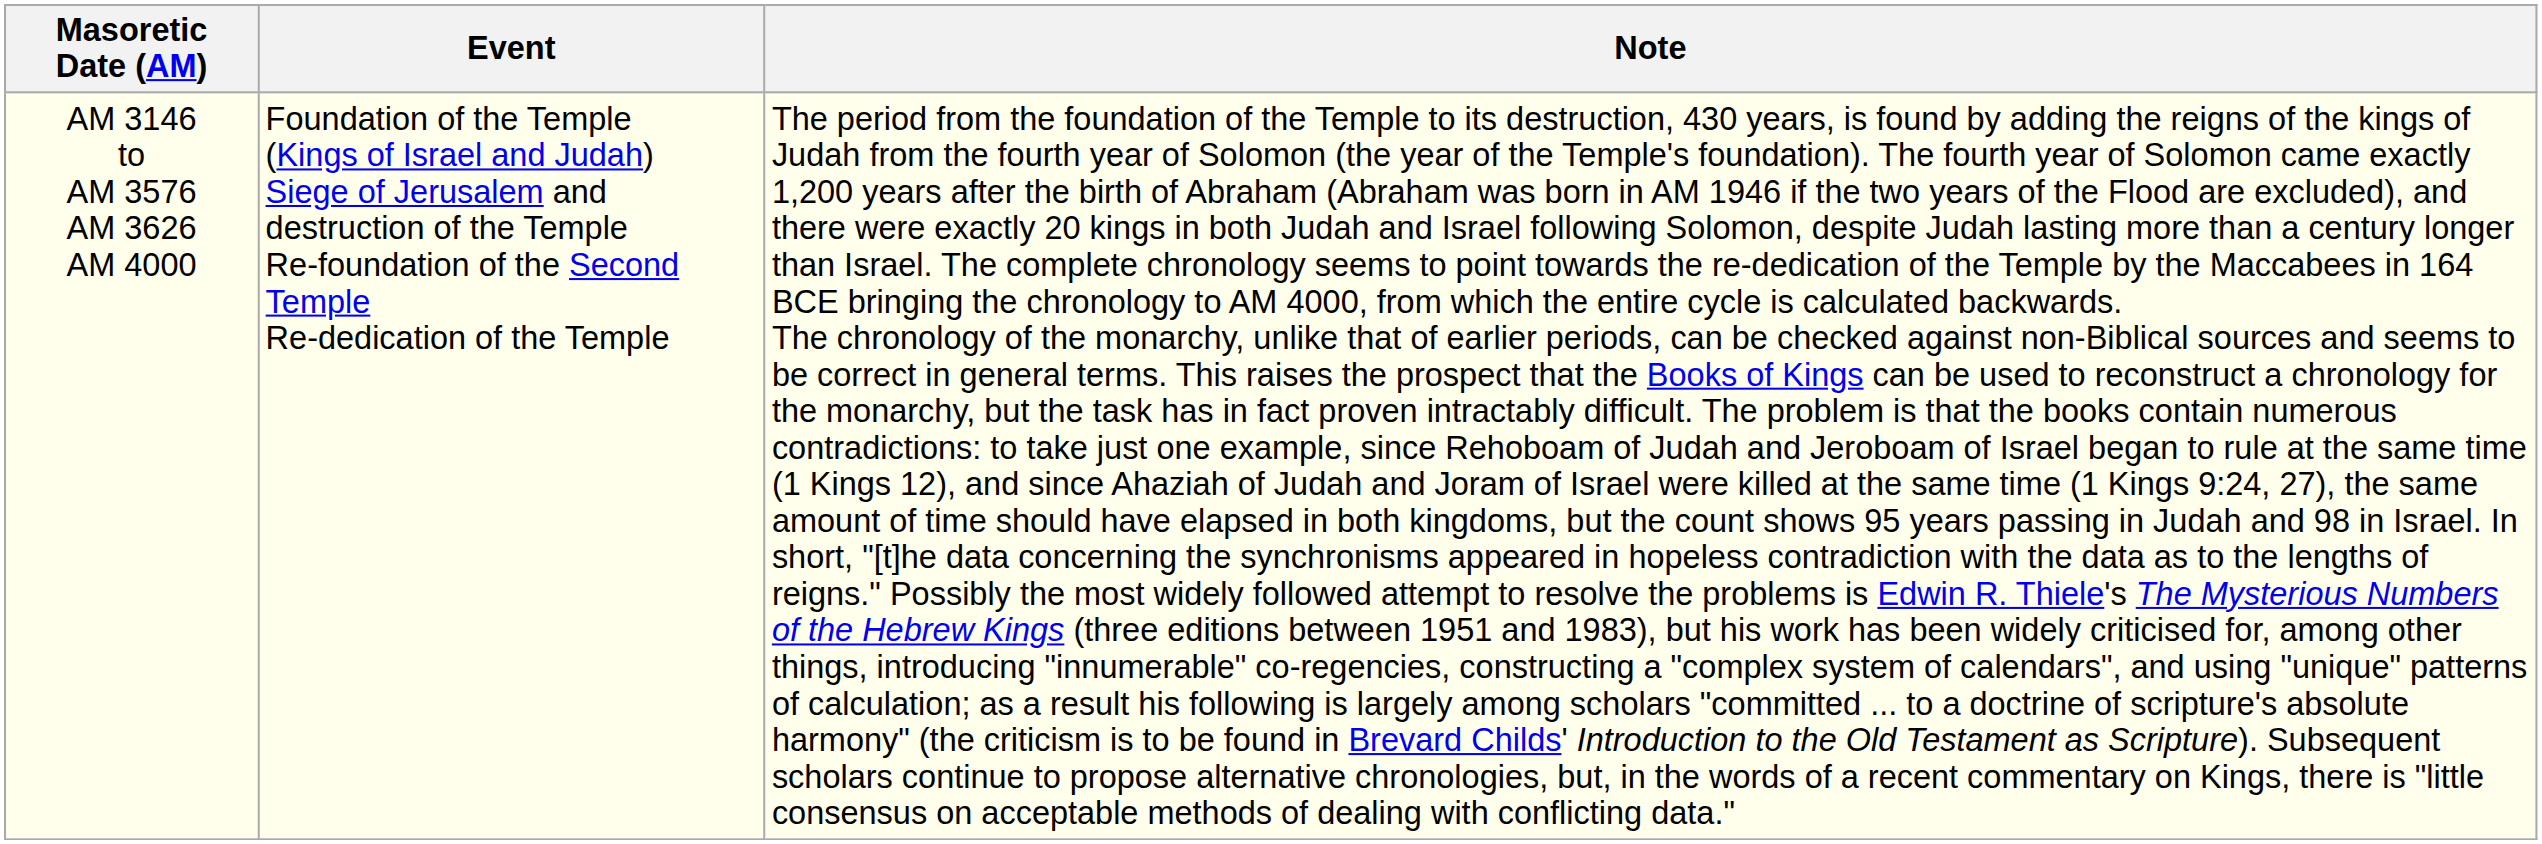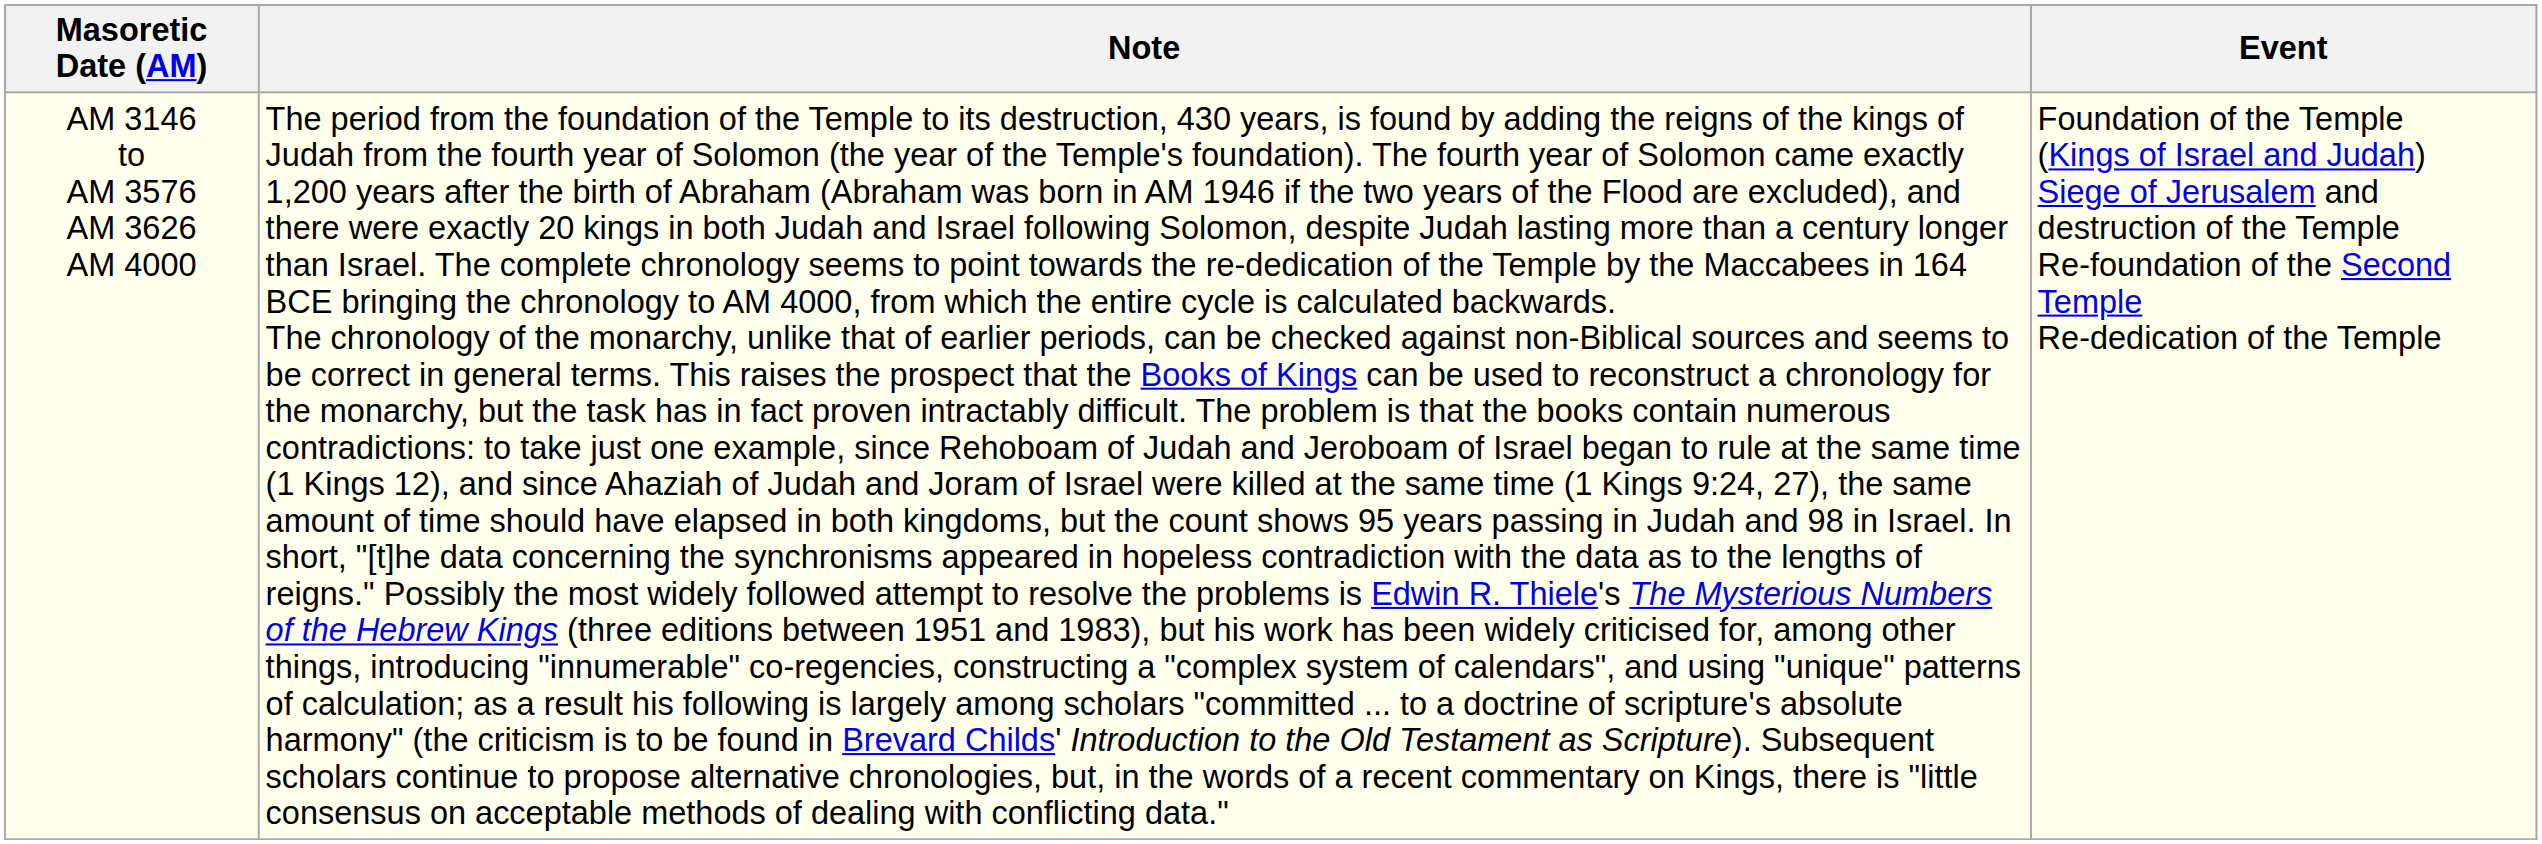columns swapped: (511, 48) <-> (1650, 48)
